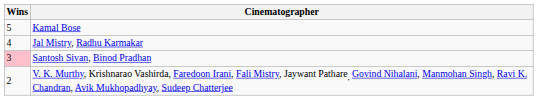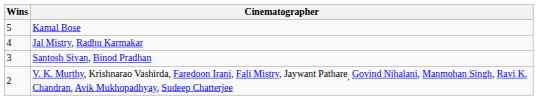(9, 58) pink background -> (9, 58) no background
